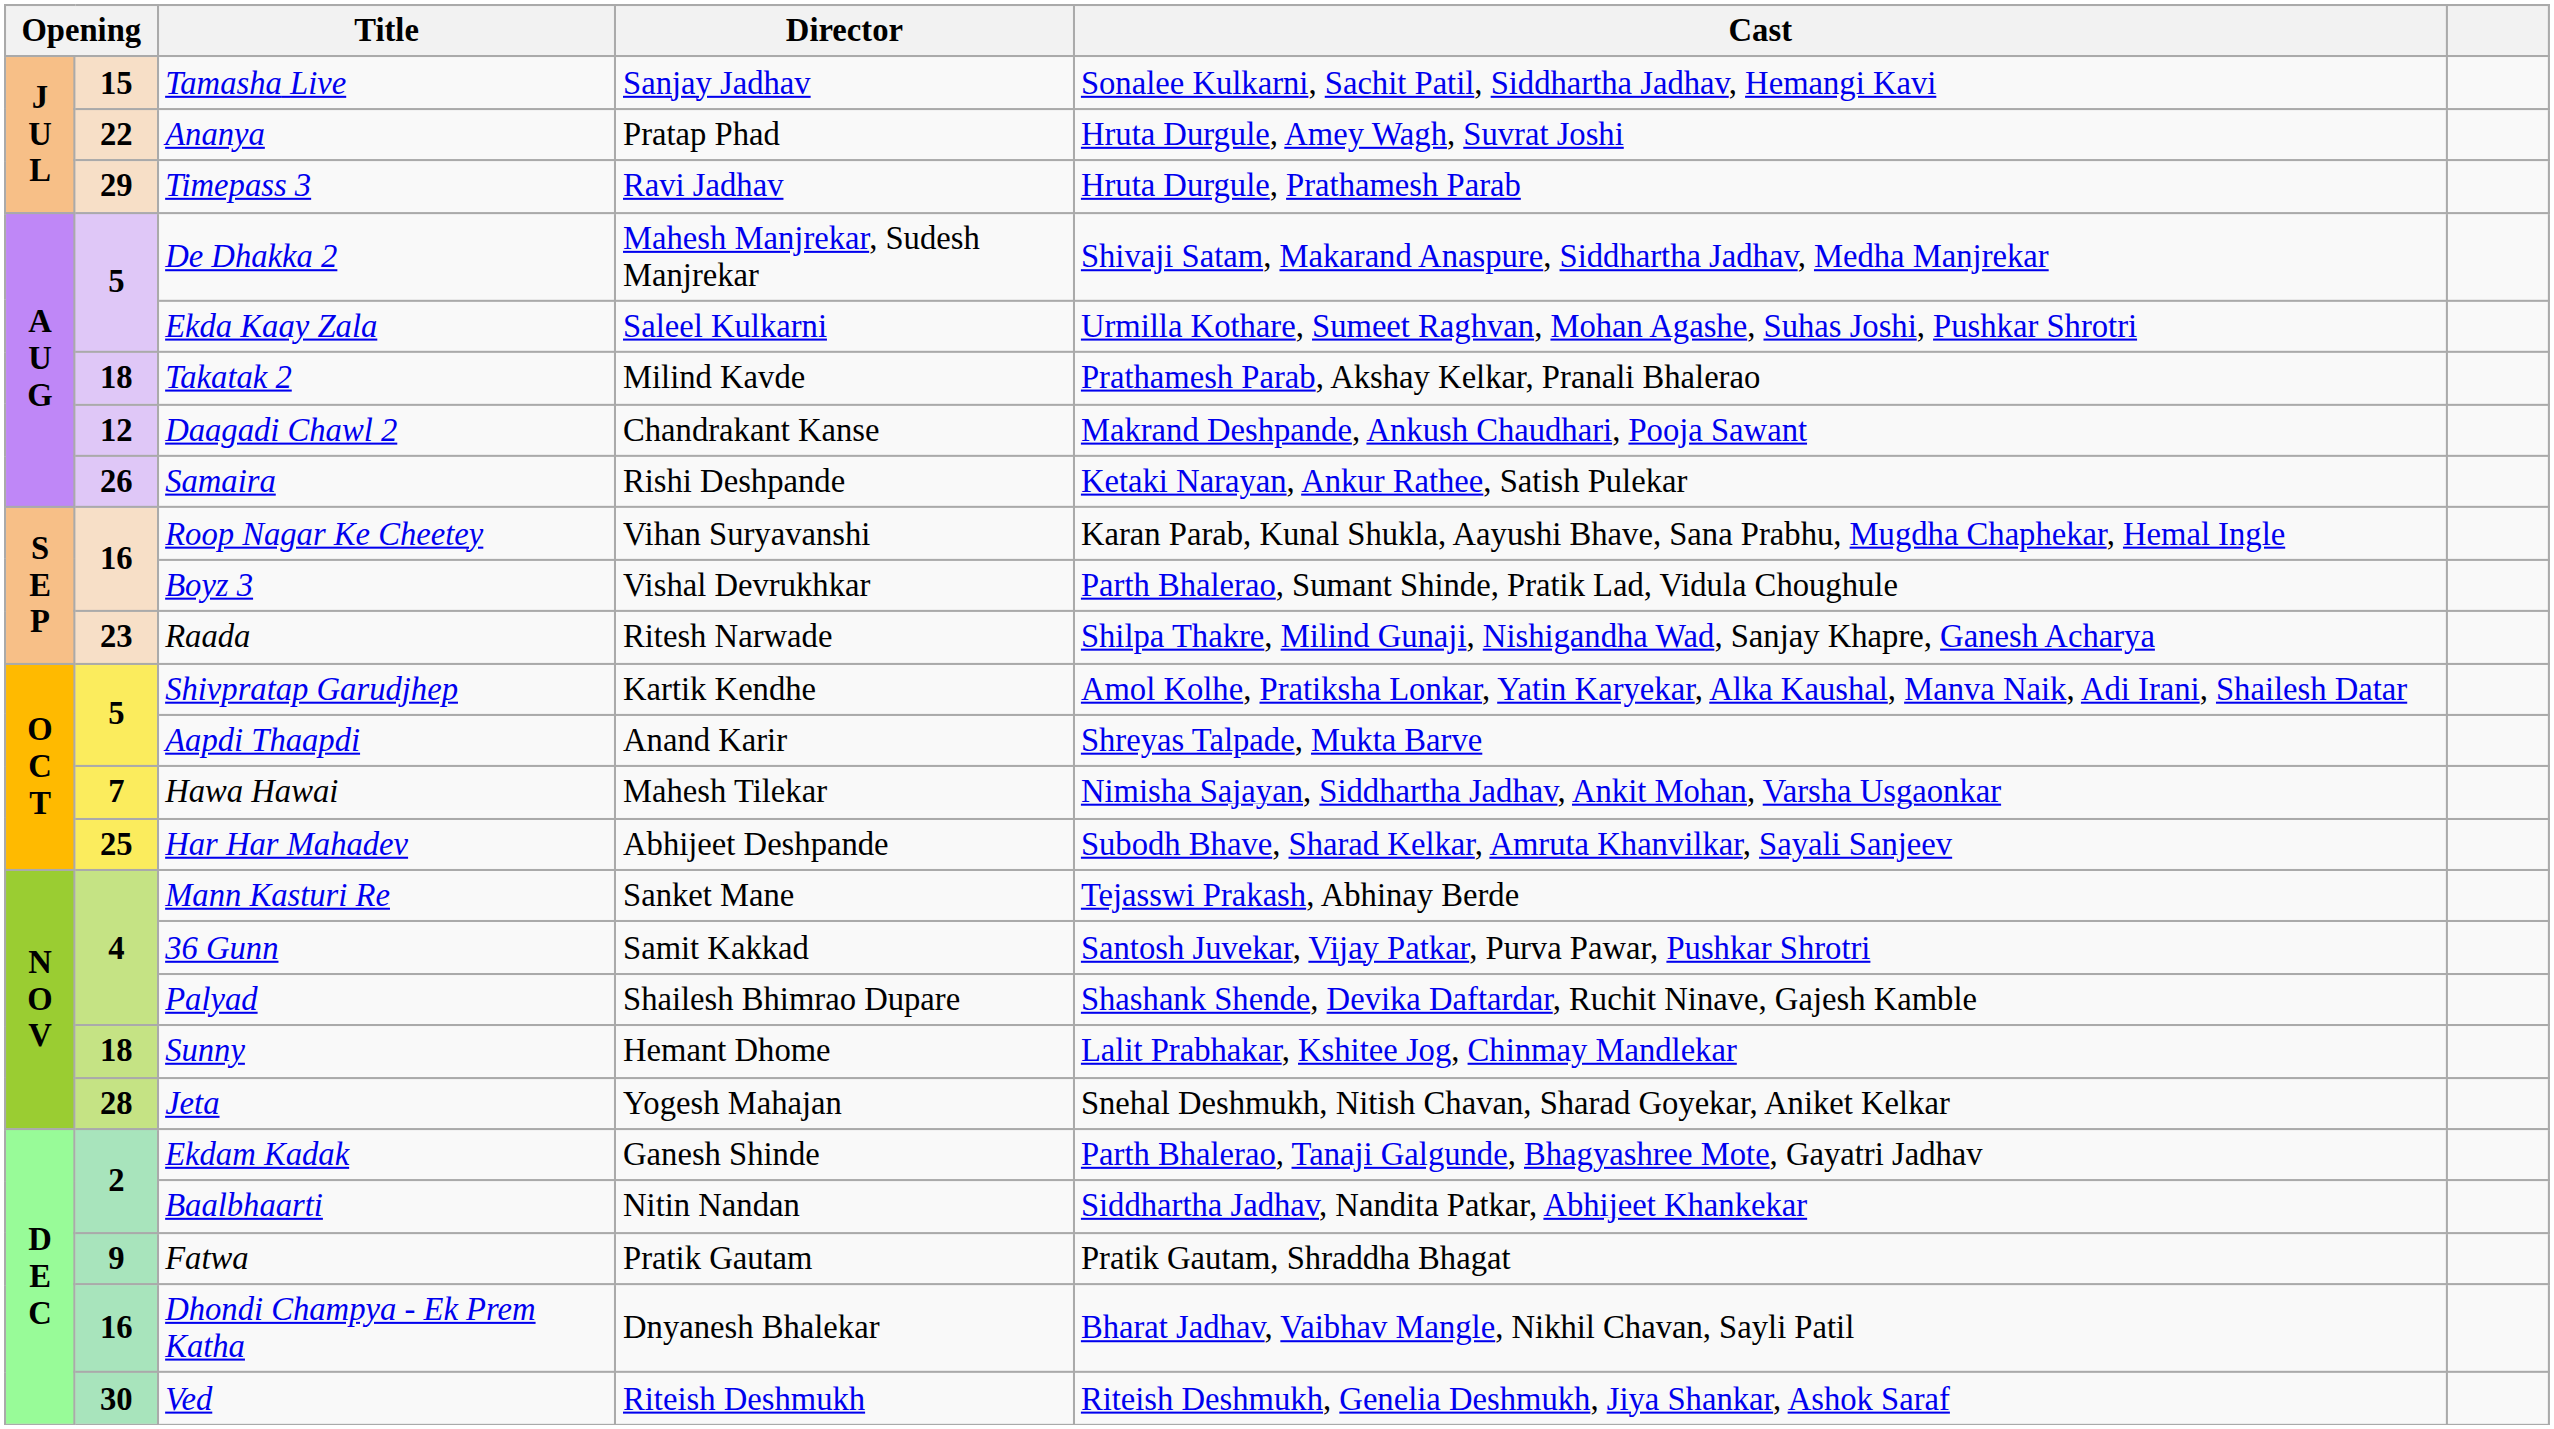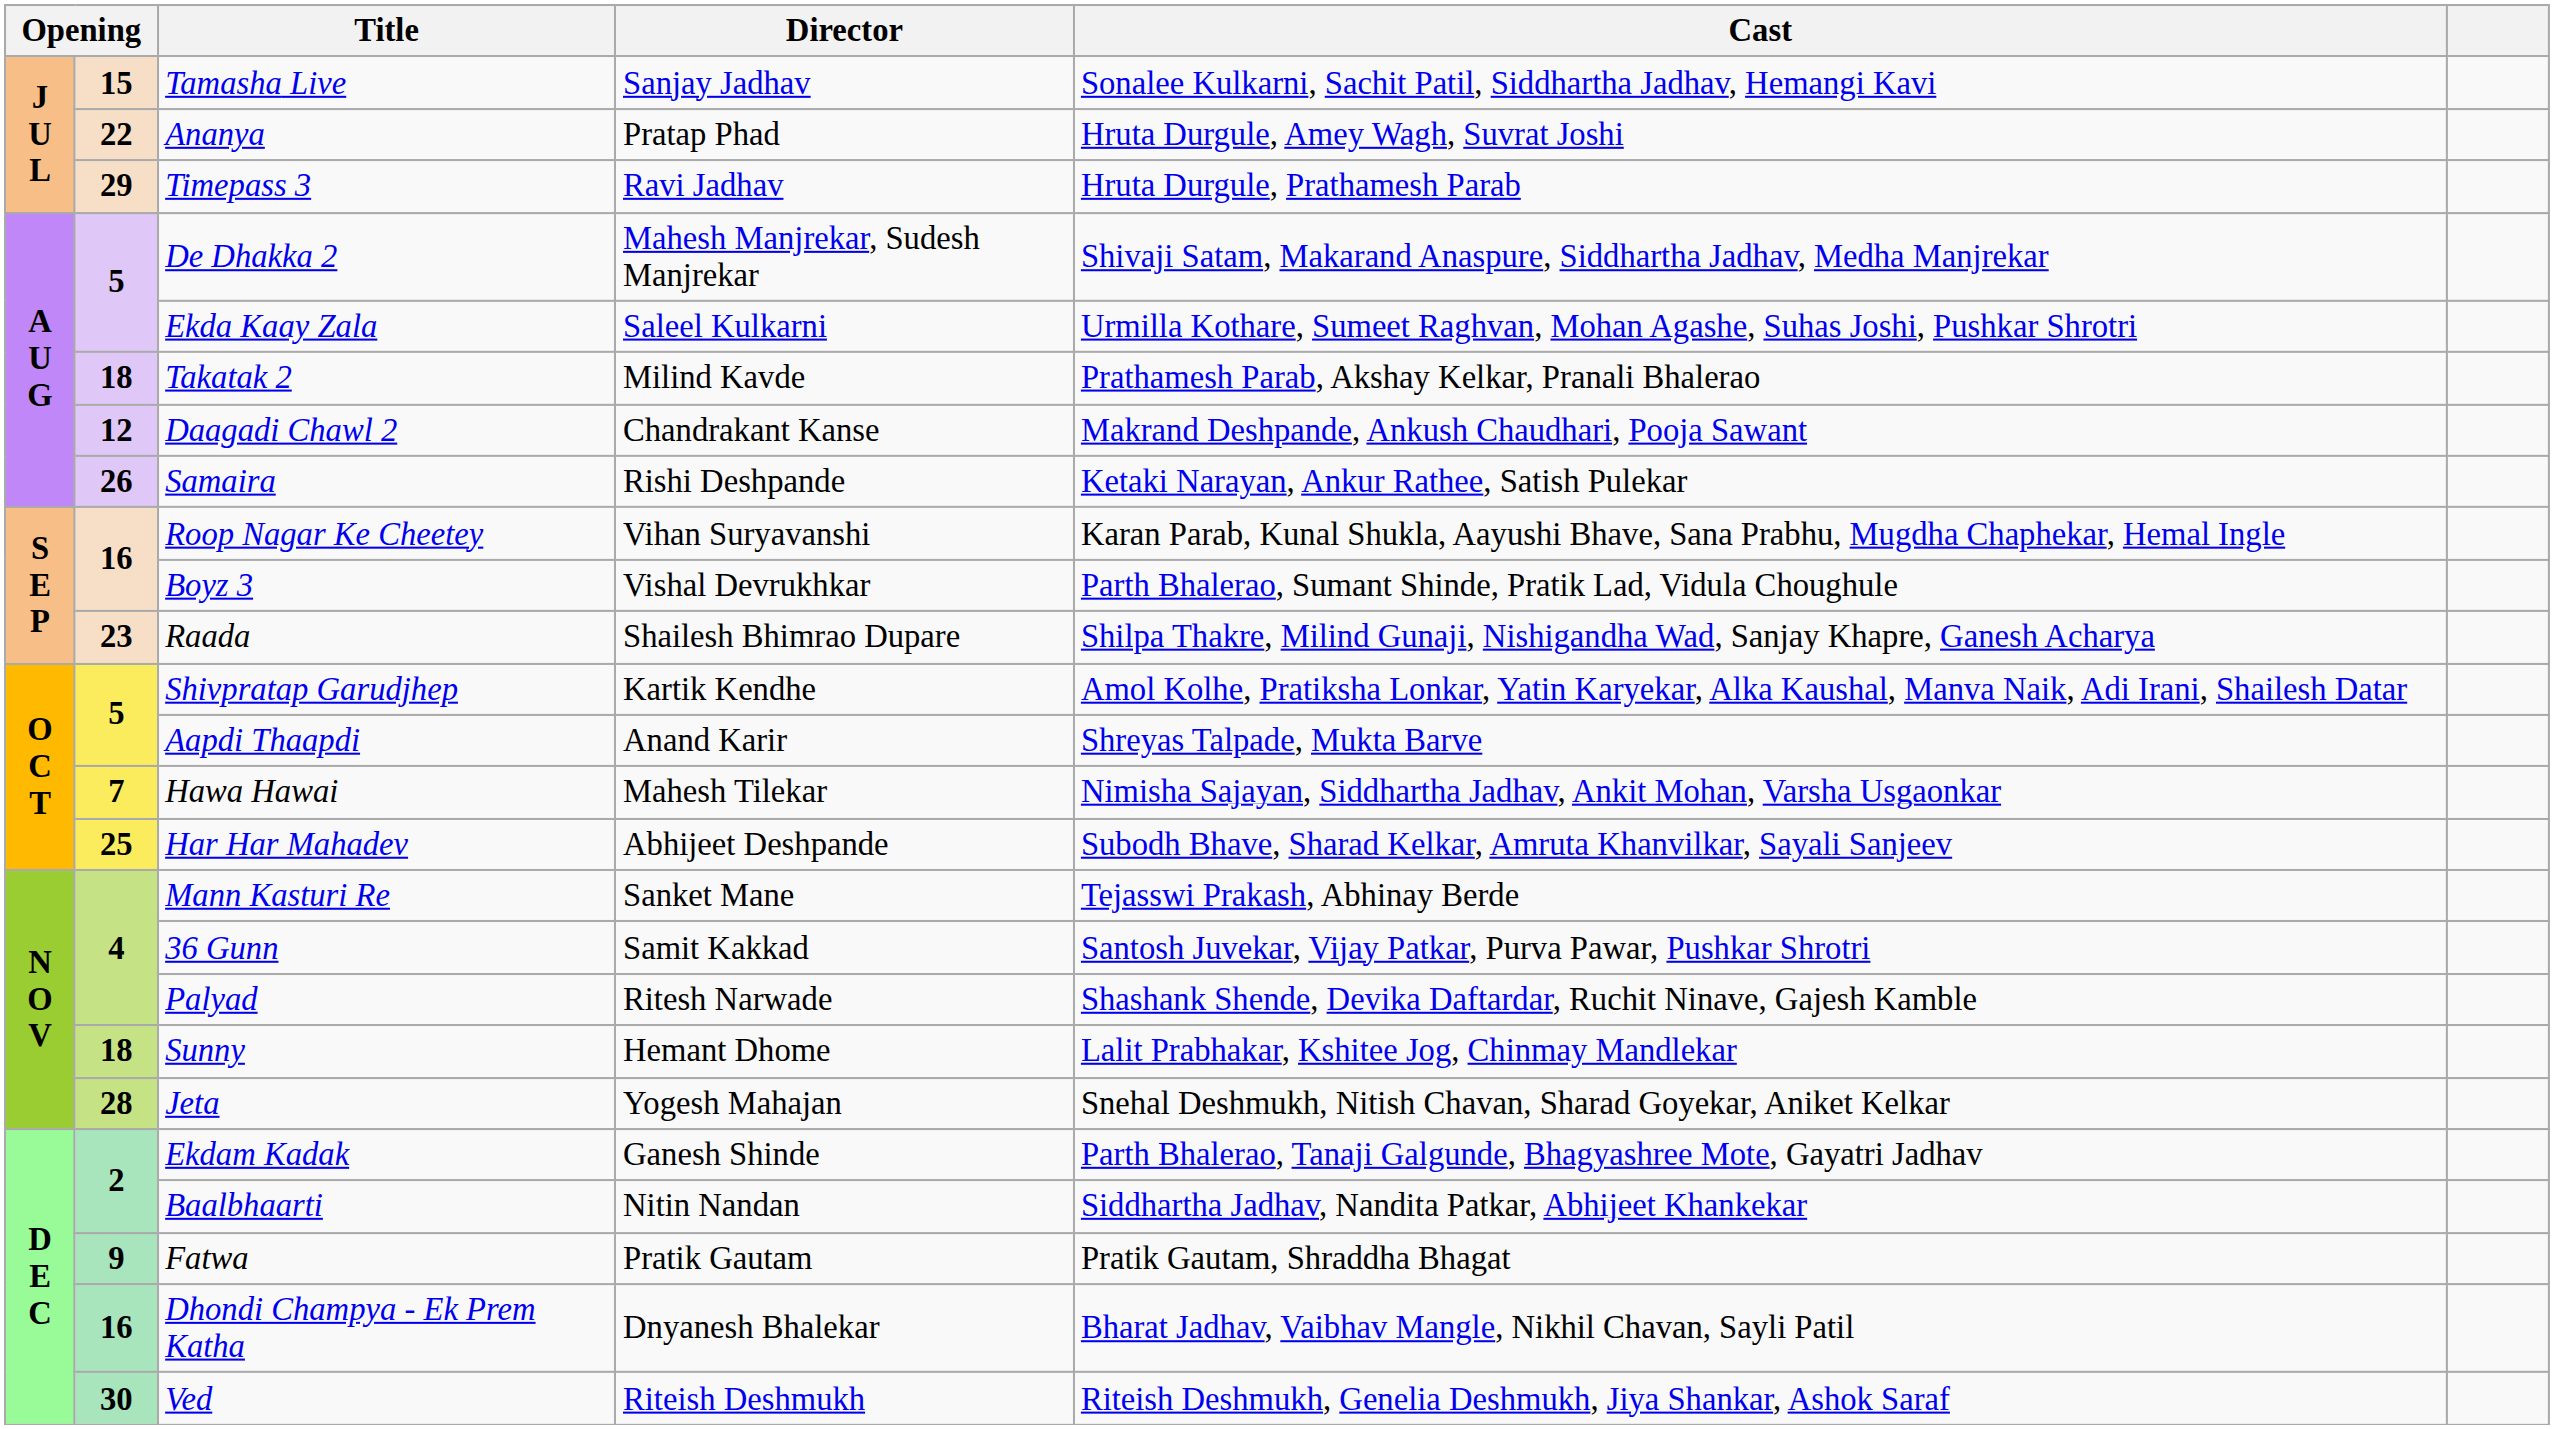(728, 636) Ritesh Narwade -> (792, 636) Shailesh Bhimrao Dupare
(792, 998) Shailesh Bhimrao Dupare -> (728, 998) Ritesh Narwade
